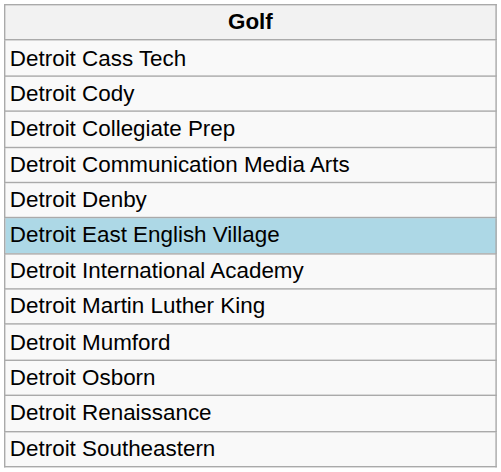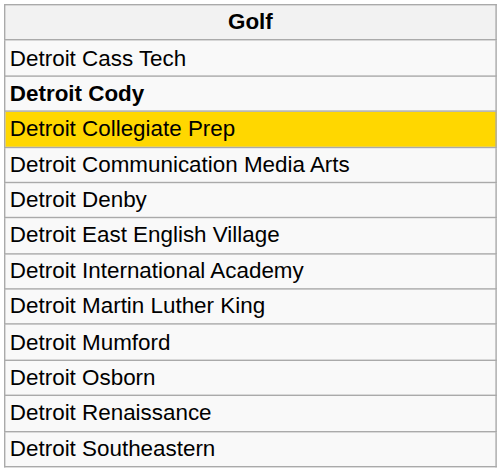(72, 93) normal -> (77, 93) bold
(123, 128) no background -> (123, 128) gold background
(145, 235) lightblue background -> (145, 235) no background
